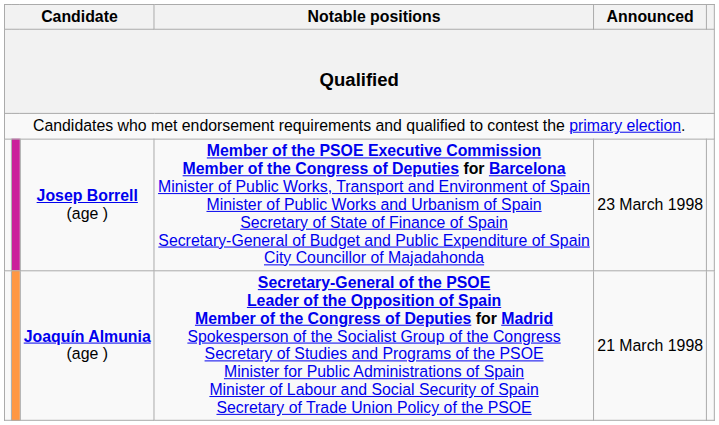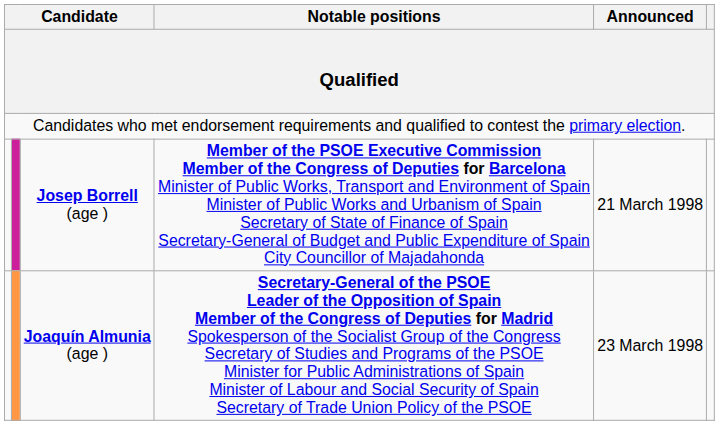(650, 204) 23 March 1998 -> (650, 204) 21 March 1998
(650, 345) 21 March 1998 -> (650, 345) 23 March 1998
